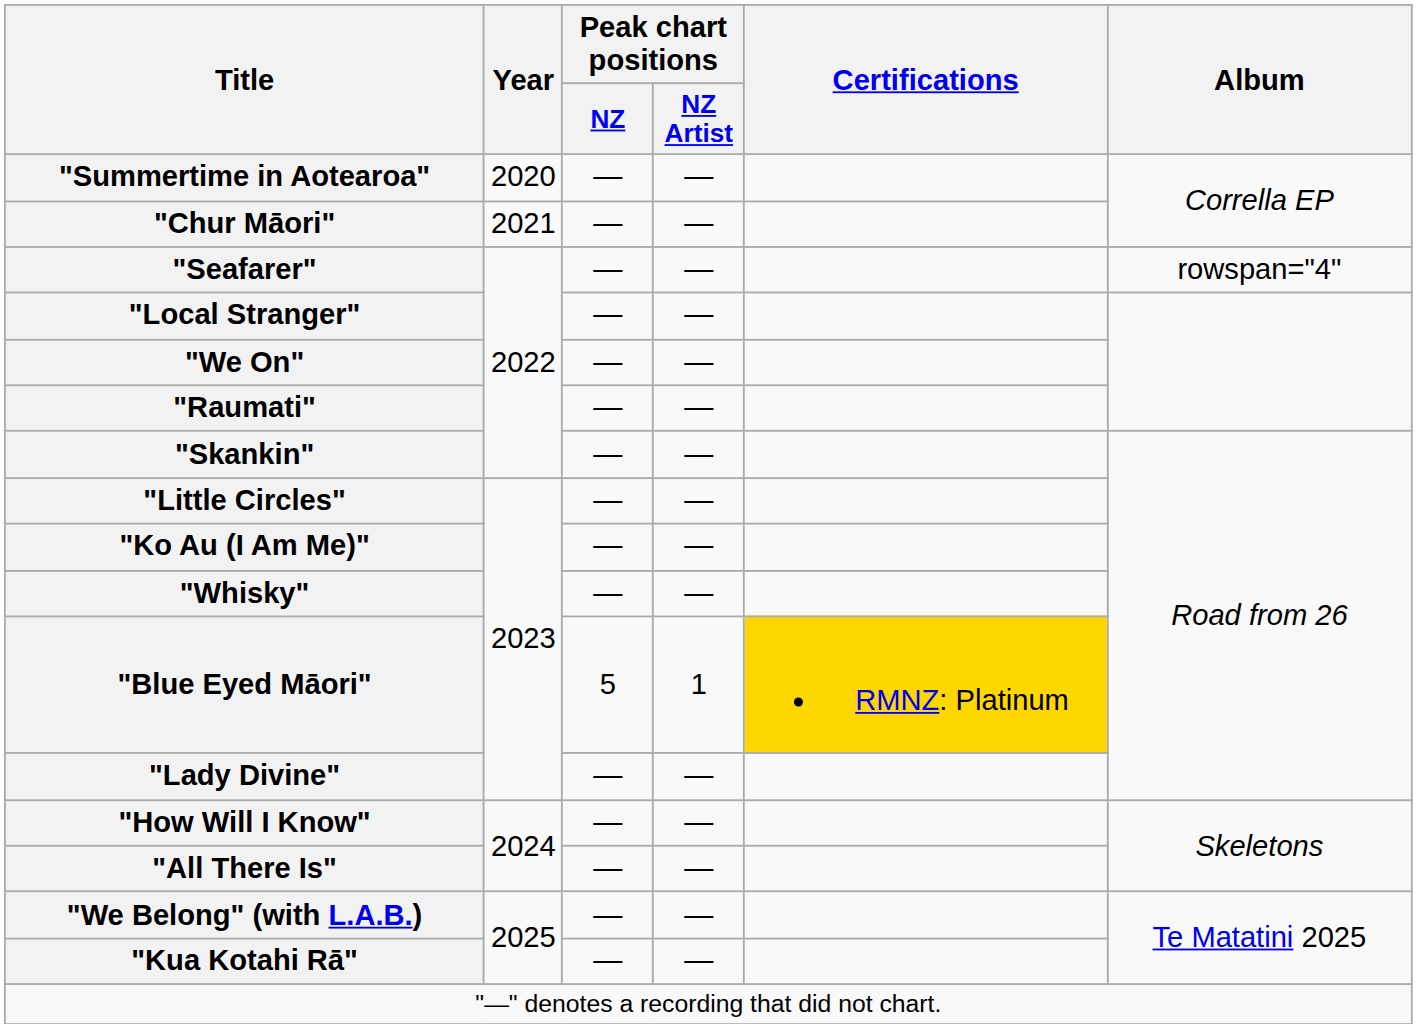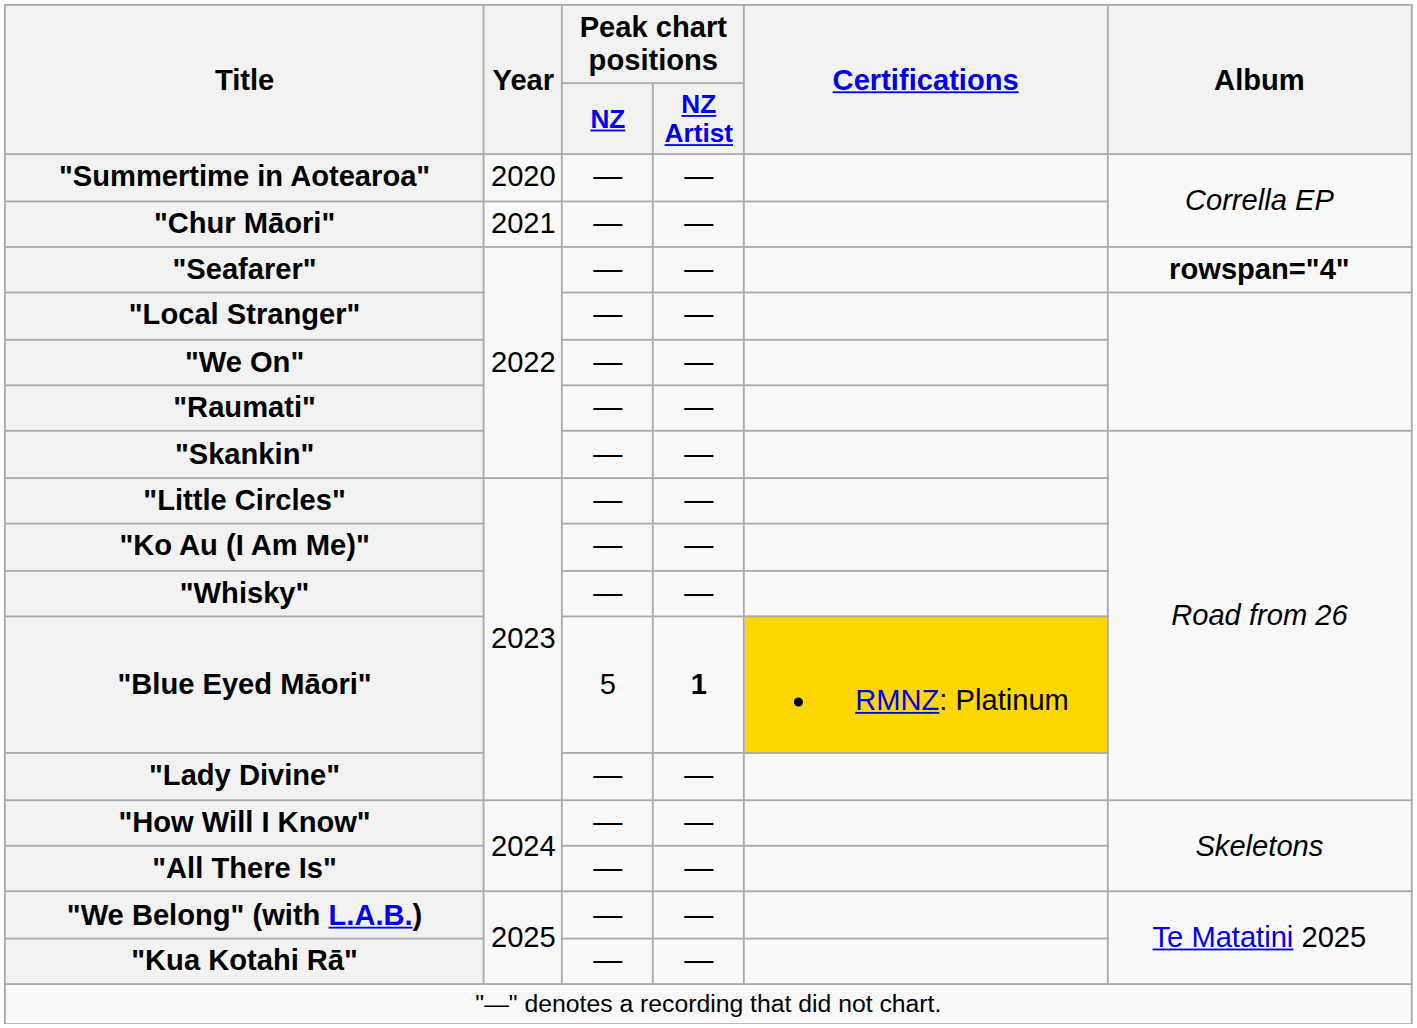(1259, 269) normal -> (1259, 269) bold
(699, 684) normal -> (699, 684) bold
